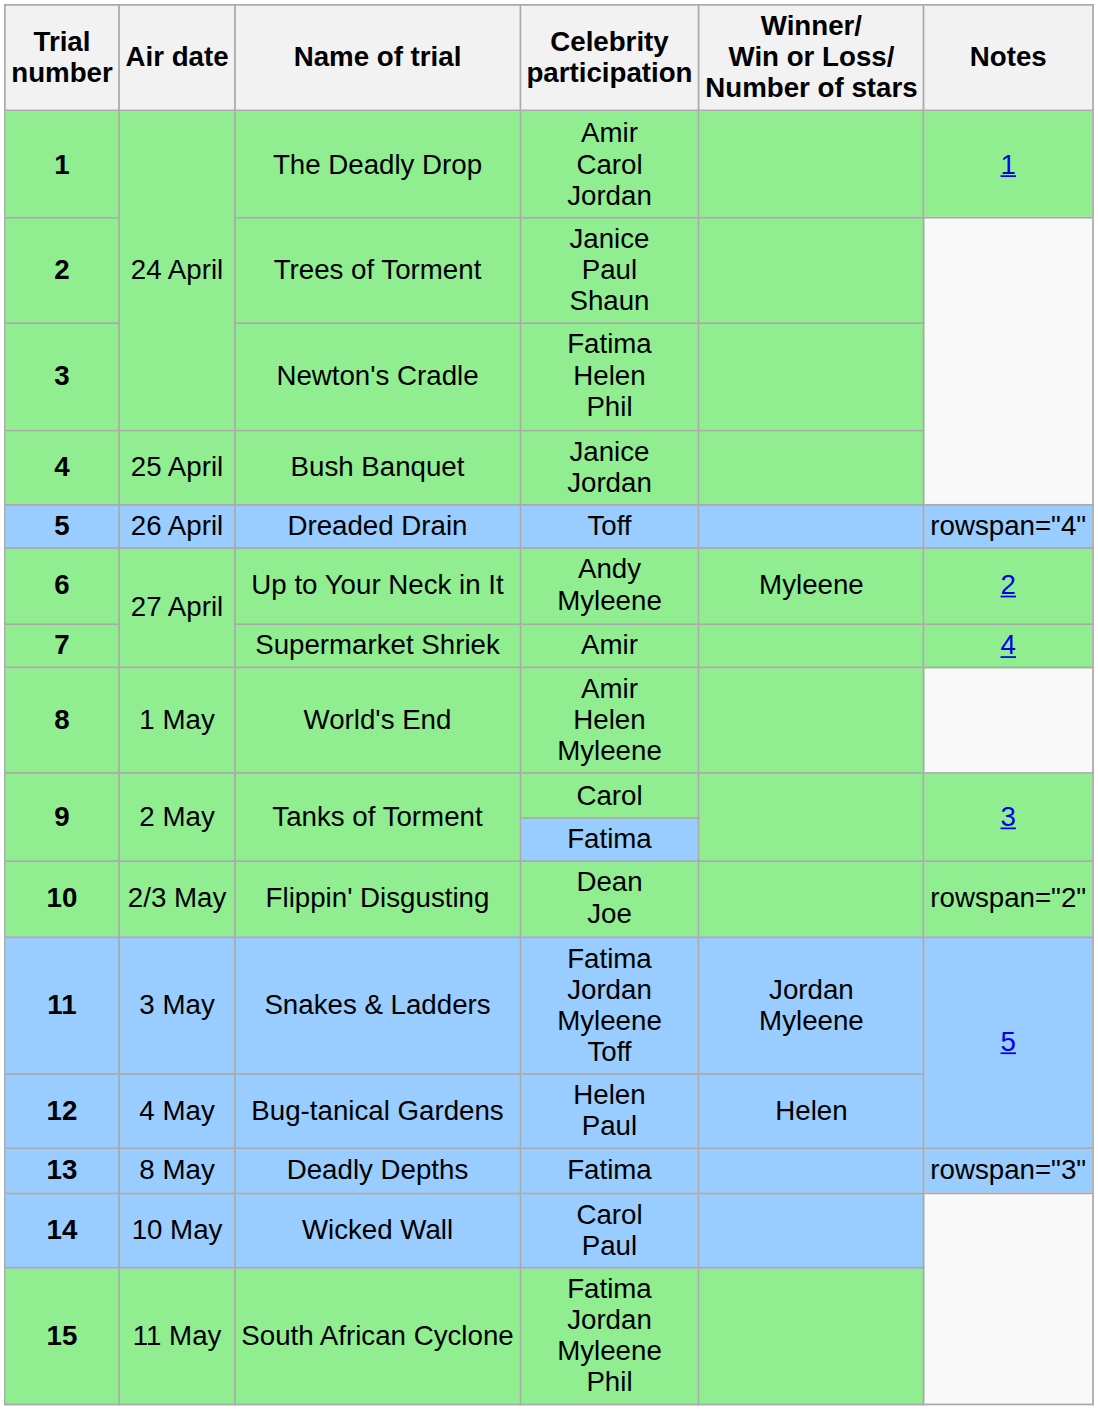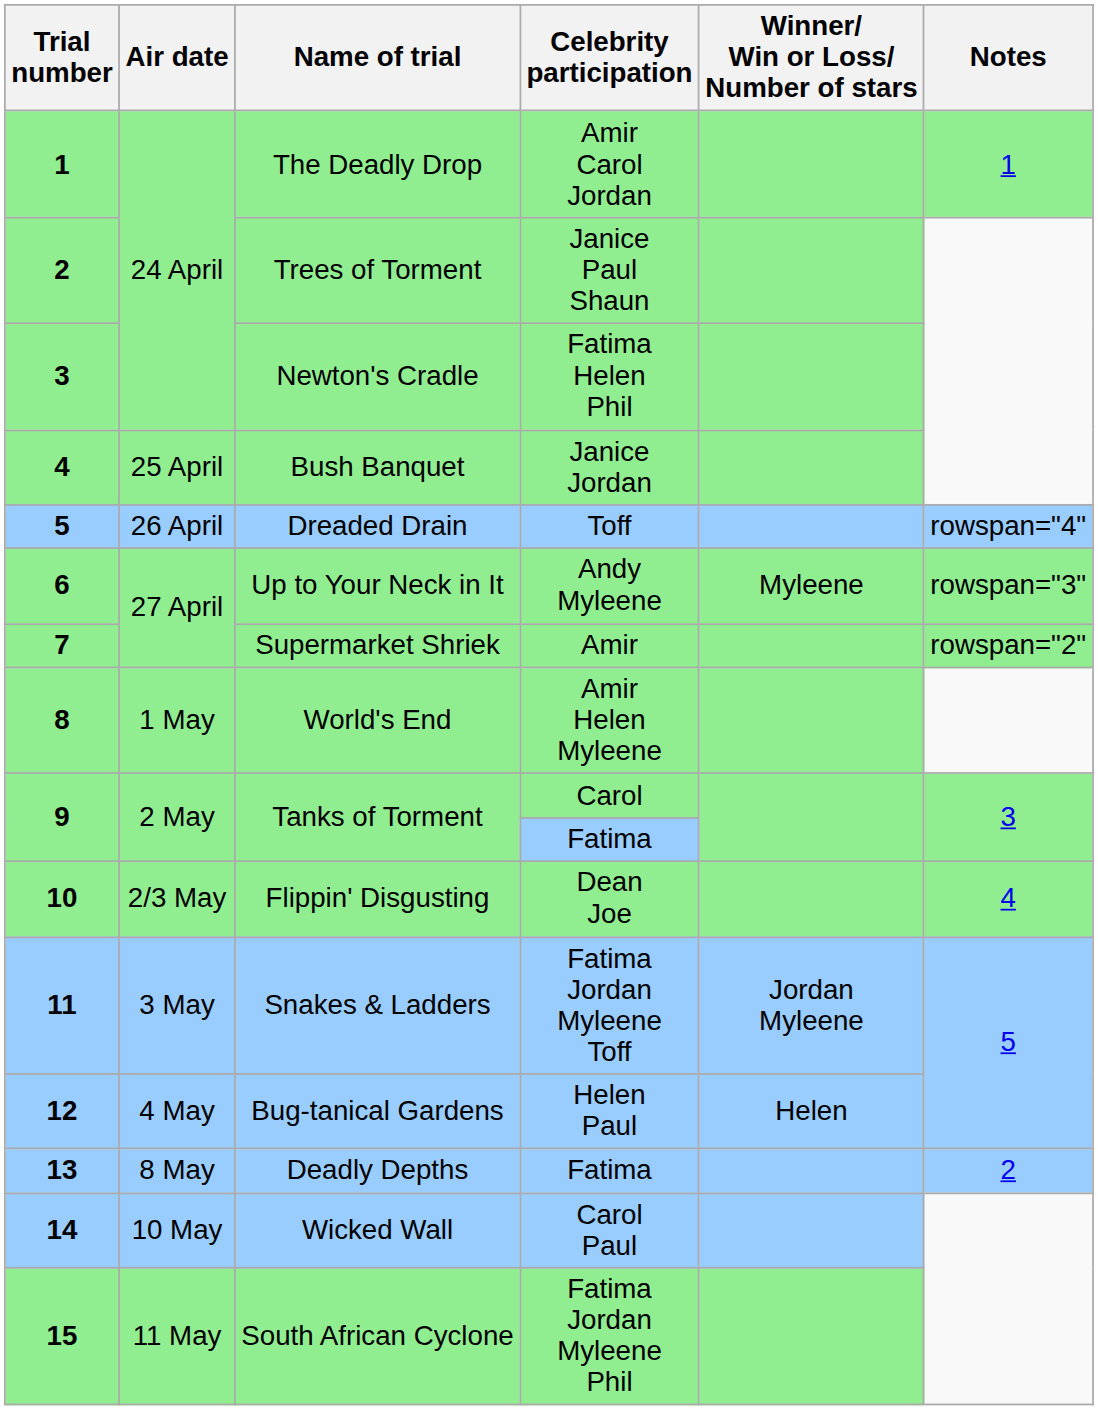(1008, 585) 2 -> (1008, 585) rowspan="3"
(1008, 645) 4 -> (1008, 645) rowspan="2"
(1008, 898) rowspan="2" -> (1008, 898) 4
(1008, 1170) rowspan="3" -> (1008, 1170) 2
